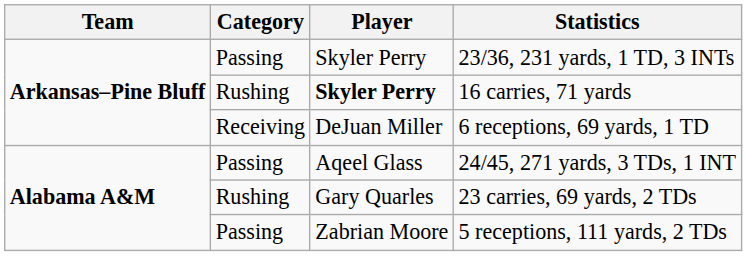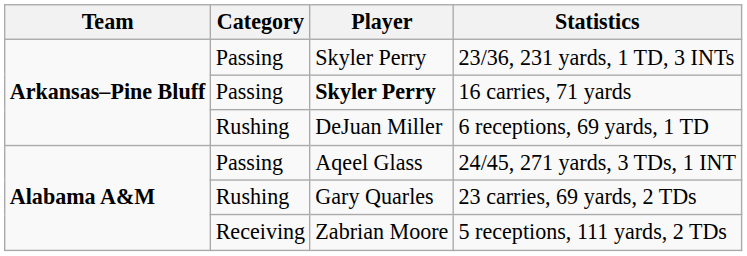(252, 92) Rushing -> (249, 92) Passing
(260, 127) Receiving -> (252, 127) Rushing
(249, 232) Passing -> (260, 232) Receiving
